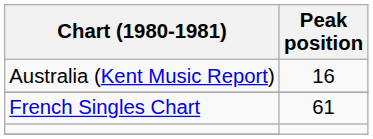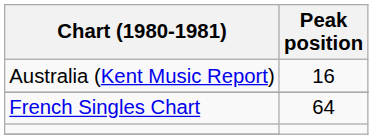(324, 107) 61 -> (324, 107) 64
